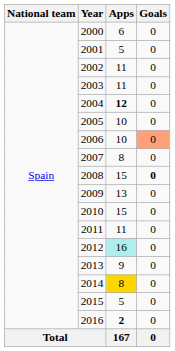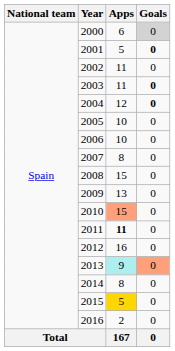(153, 31) no background -> (153, 31) lightgrey background
(153, 49) normal -> (153, 49) bold
(153, 85) normal -> (153, 85) bold
(121, 103) bold -> (121, 103) normal
(153, 103) normal -> (153, 103) bold
(153, 139) lightsalmon background -> (153, 139) no background
(153, 175) bold -> (153, 175) normal
(121, 211) no background -> (121, 211) lightsalmon background
(121, 229) normal -> (121, 229) bold
(121, 247) paleturquoise background -> (121, 247) no background
(121, 265) no background -> (121, 265) paleturquoise background
(153, 265) no background -> (153, 265) lightsalmon background
(121, 283) gold background -> (121, 283) no background
(121, 301) no background -> (121, 301) gold background
(121, 319) bold -> (121, 319) normal
